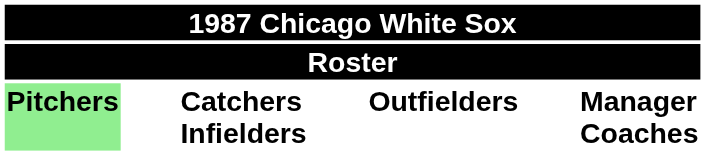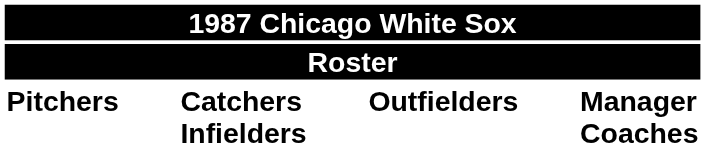(63, 101) lightgreen background -> (63, 101) no background
